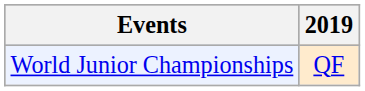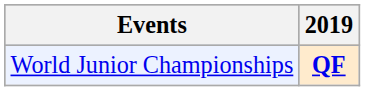(329, 64) normal -> (329, 64) bold
